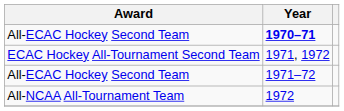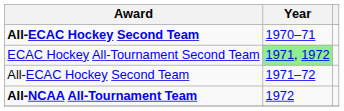(98, 34) normal -> (103, 34) bold
(290, 34) bold -> (290, 34) normal
(298, 55) no background -> (298, 55) lightgreen background
(96, 95) normal -> (102, 95) bold
